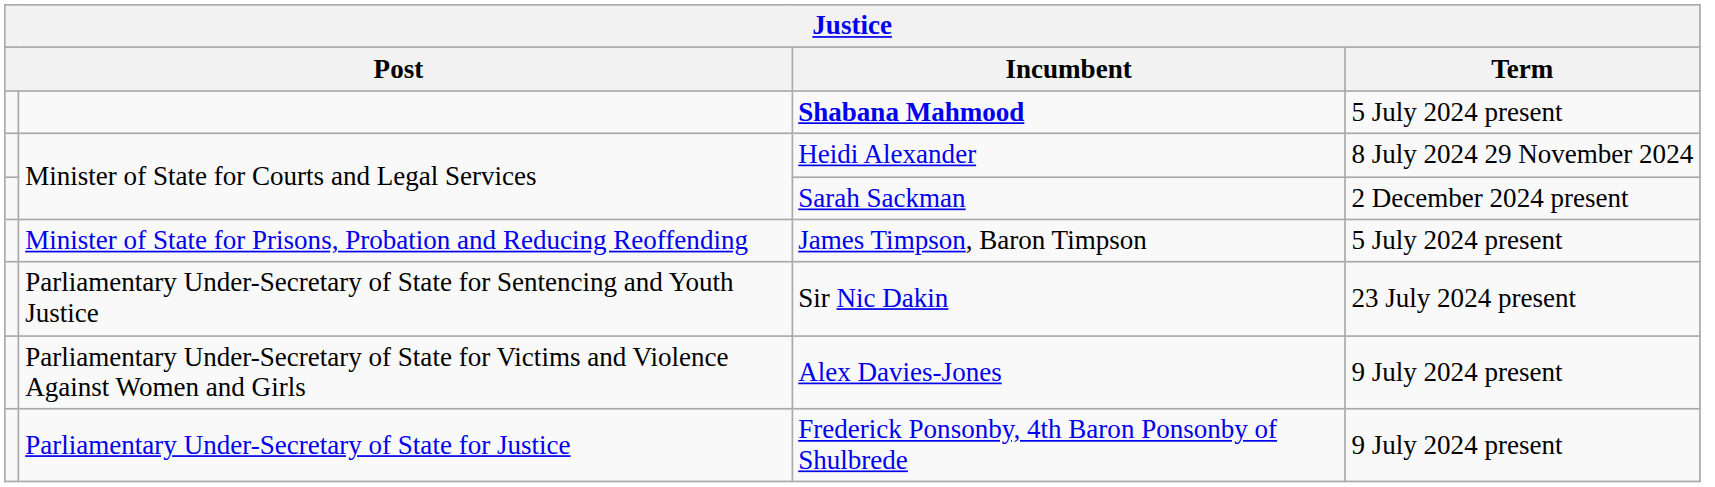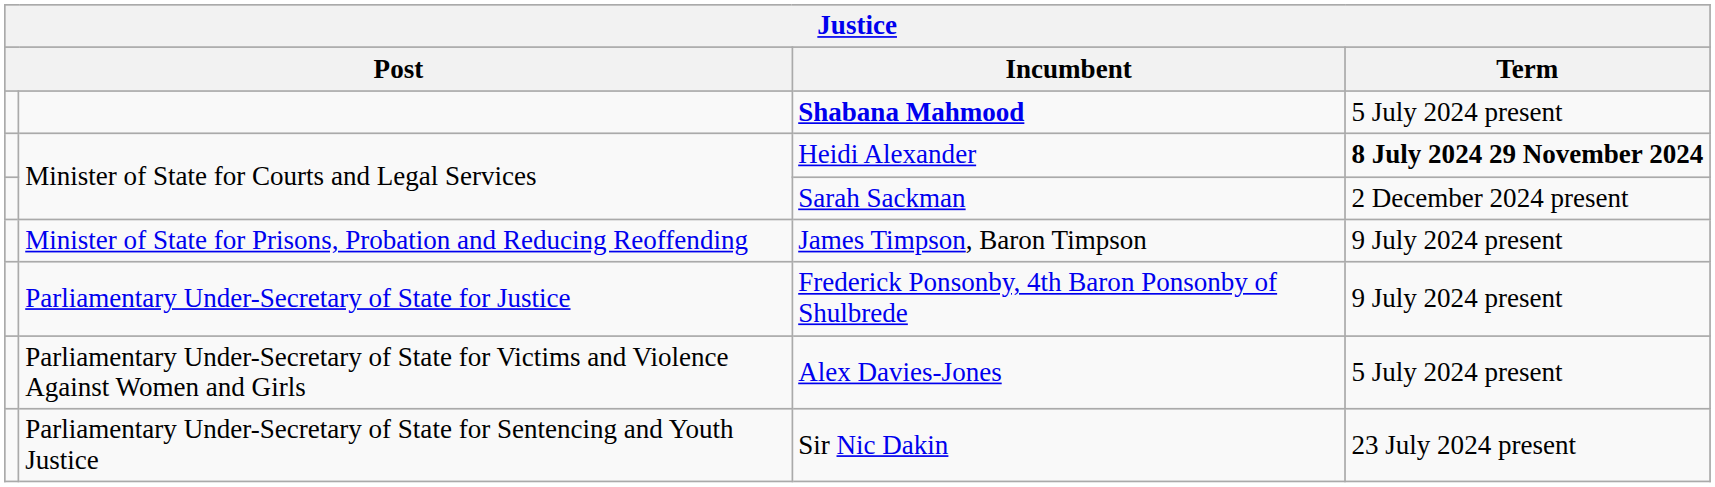(1522, 154) normal -> (1527, 154) bold
(1457, 240) 5 July 2024 present -> (1457, 240) 9 July 2024 present
rows swapped: (1038, 445) <-> (873, 298)
(1457, 371) 9 July 2024 present -> (1457, 371) 5 July 2024 present
